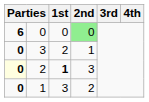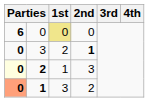(65, 32) no background -> (65, 32) khaki background
(91, 32) lightgreen background -> (91, 32) no background
(91, 50) normal -> (91, 50) bold
(43, 69) normal -> (43, 69) bold
(65, 69) bold -> (65, 69) normal
(21, 87) no background -> (21, 87) lightsalmon background
(43, 87) normal -> (43, 87) bold
